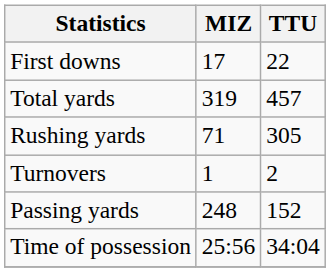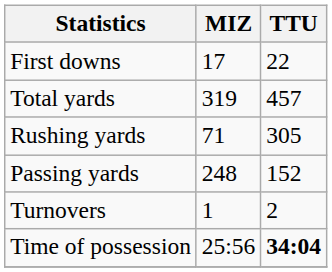rows swapped: (75, 210) <-> (58, 172)
(293, 247) normal -> (294, 247) bold
